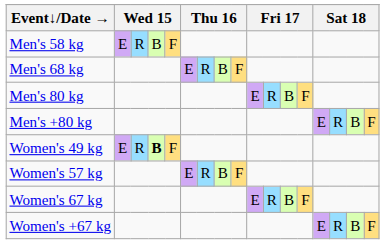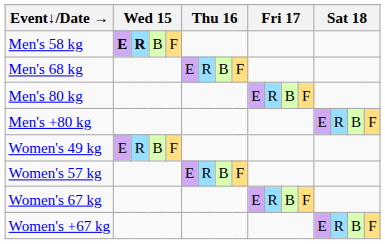(123, 44) normal -> (122, 44) bold
(139, 44) normal -> (140, 44) bold
(157, 147) bold -> (157, 147) normal
